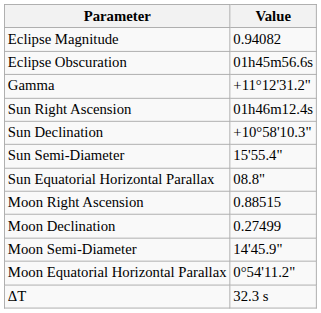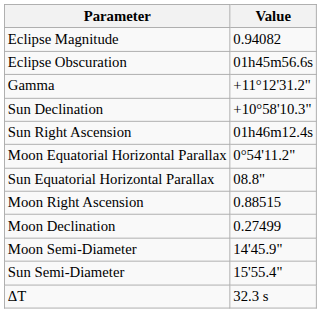rows swapped: (70, 109) <-> (55, 132)
rows swapped: (66, 156) <-> (117, 272)
